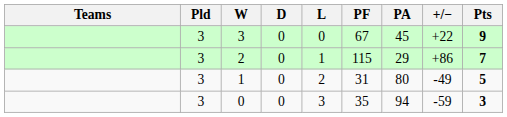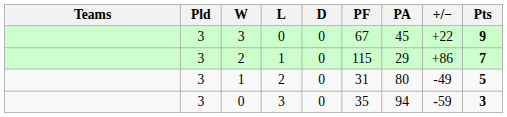columns swapped: (281, 15) <-> (322, 15)
